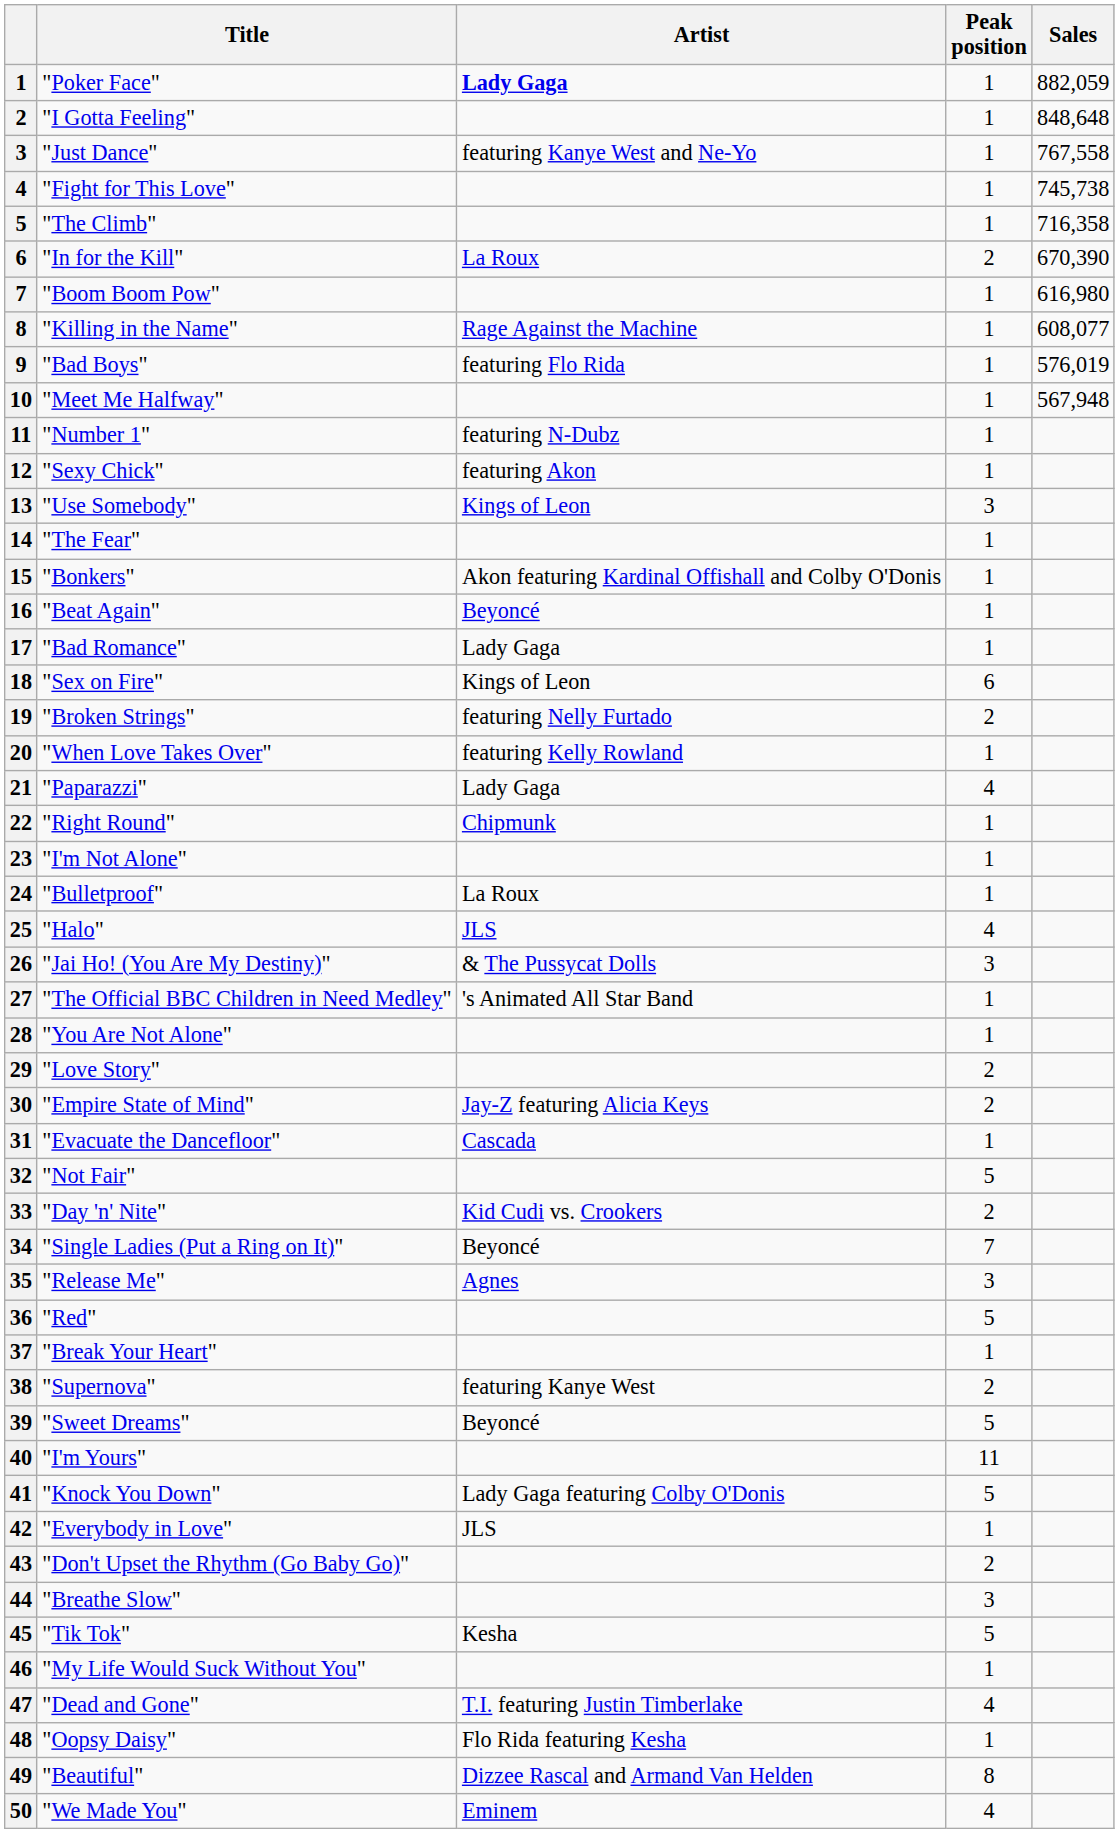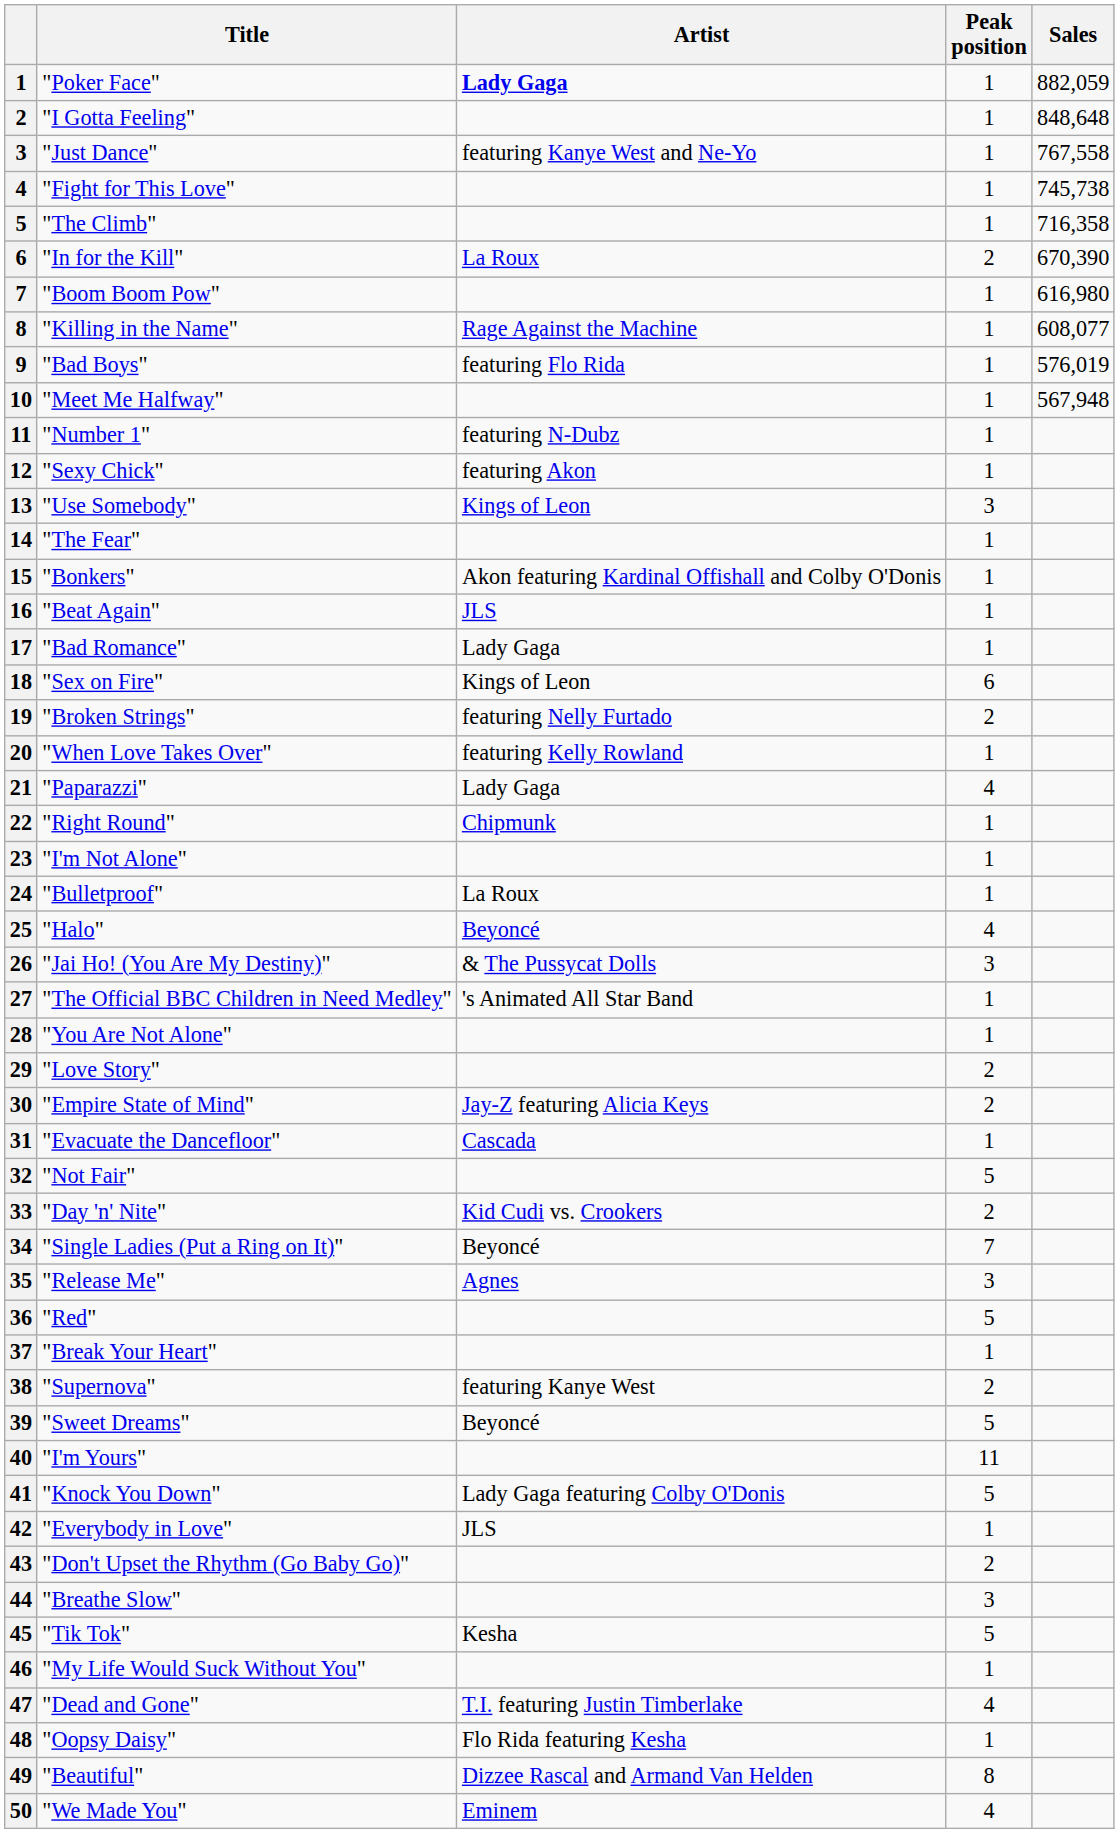(501, 611) Beyoncé -> (479, 611) JLS
(479, 928) JLS -> (501, 928) Beyoncé
